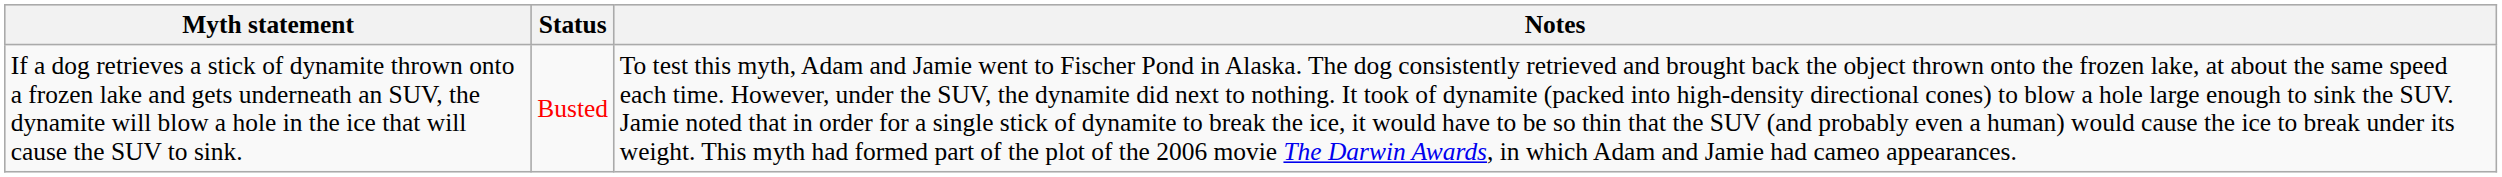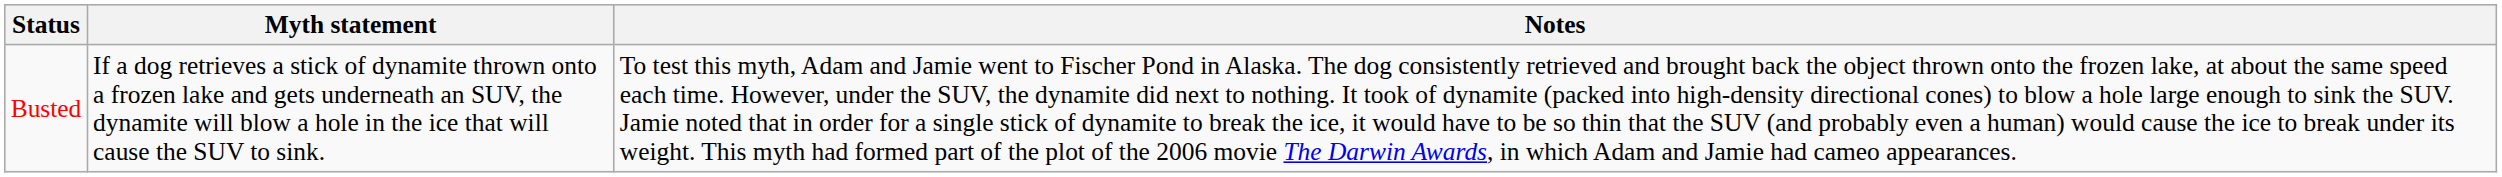columns swapped: (268, 24) <-> (573, 24)
